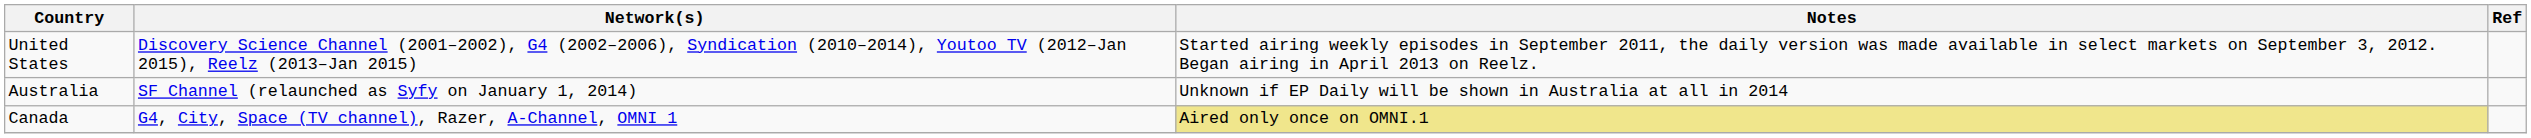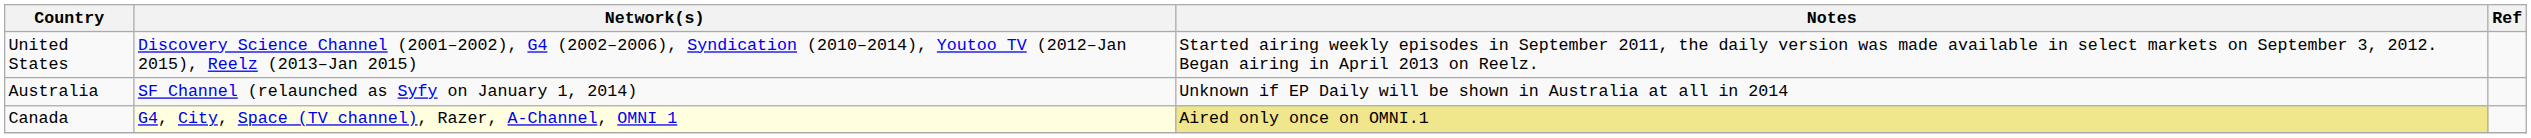(408, 119) no background -> (408, 119) lightyellow background
